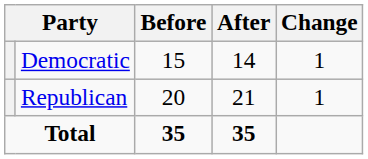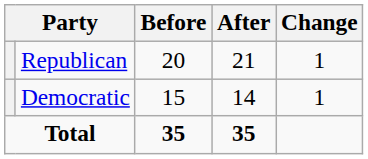rows swapped: (74, 97) <-> (75, 60)
